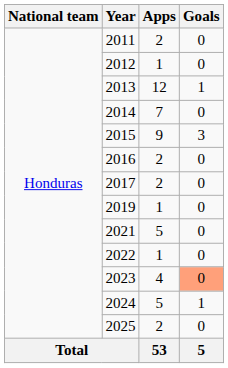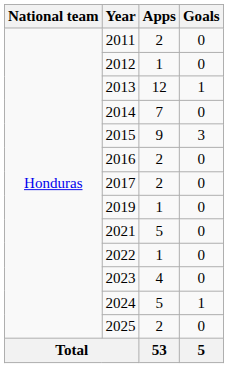(201, 278) lightsalmon background -> (201, 278) no background
